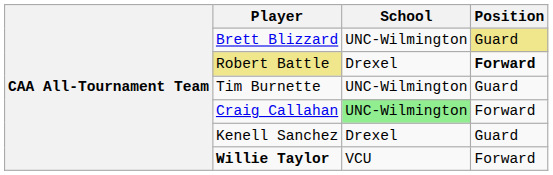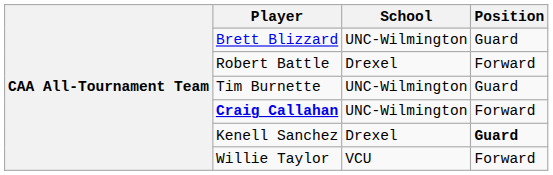(496, 40) khaki background -> (496, 40) no background
(273, 64) khaki background -> (273, 64) no background
(505, 64) bold -> (505, 64) normal
(277, 111) normal -> (277, 111) bold
(406, 111) lightgreen background -> (406, 111) no background
(496, 135) normal -> (496, 135) bold
(273, 159) bold -> (273, 159) normal
